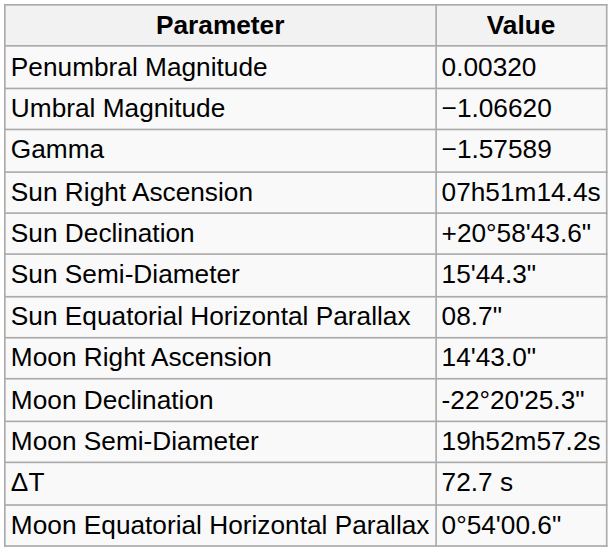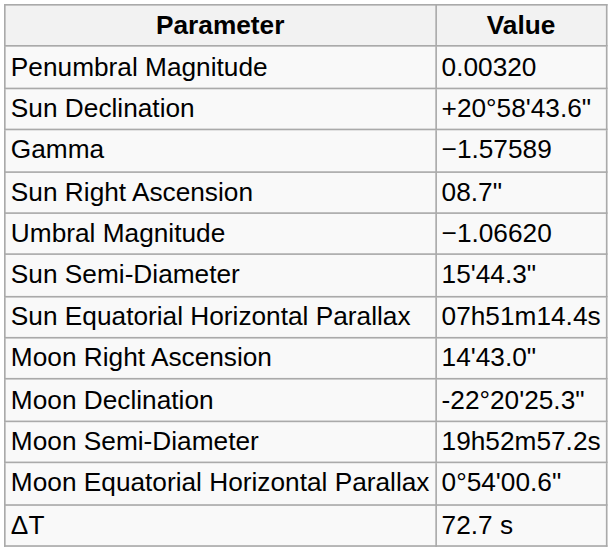rows swapped: (118, 108) <-> (103, 233)
(521, 191) 07h51m14.4s -> (472, 191) 08.7"
(472, 316) 08.7" -> (521, 316) 07h51m14.4s
rows swapped: (220, 524) <-> (28, 483)
